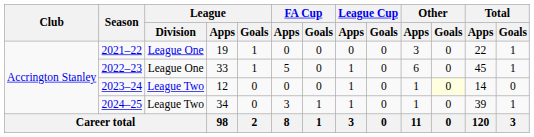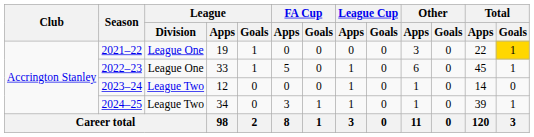(513, 50) no background -> (513, 50) gold background
(448, 86) lightyellow background -> (448, 86) no background
